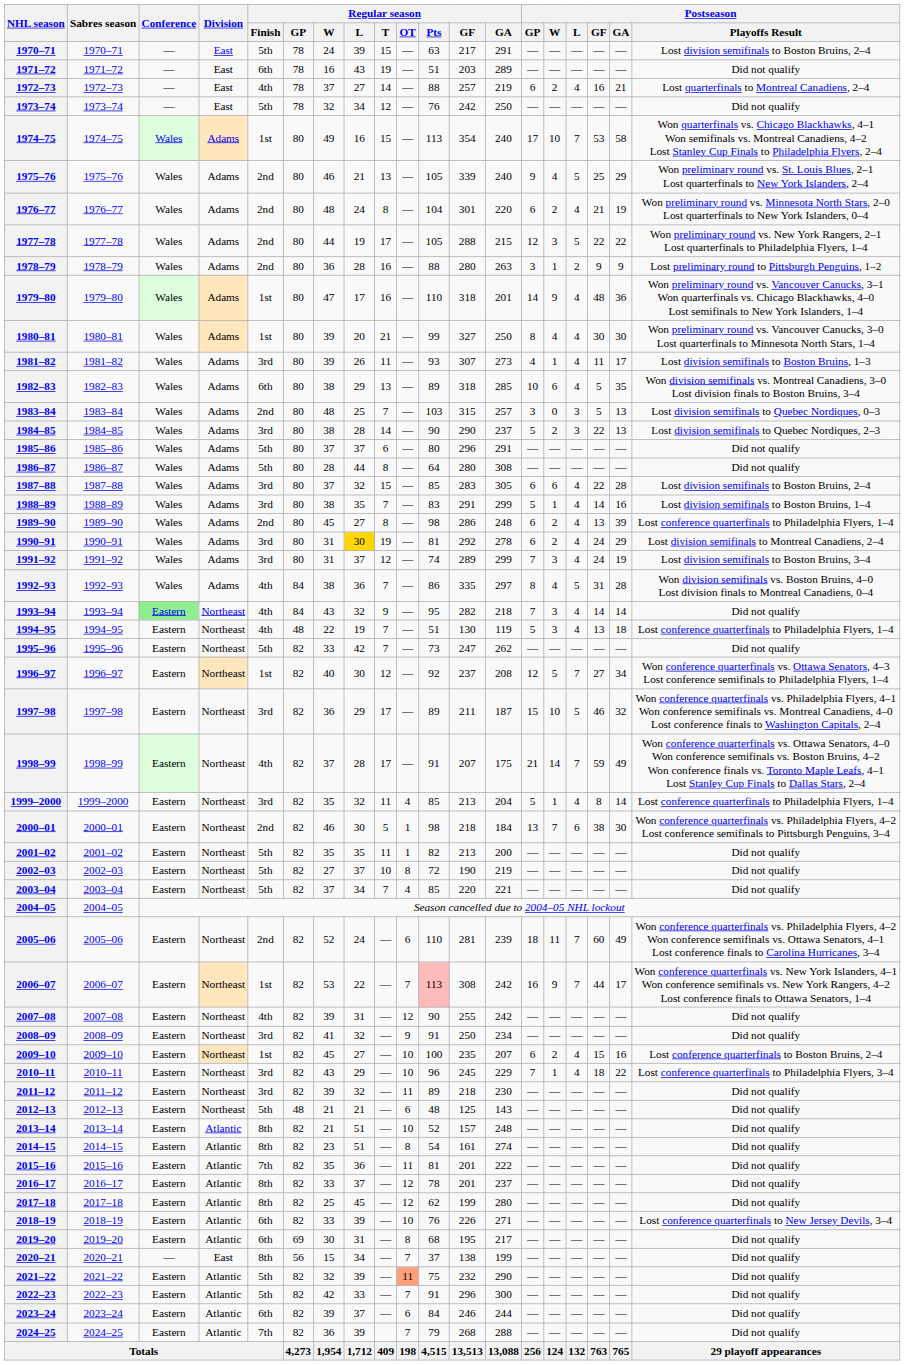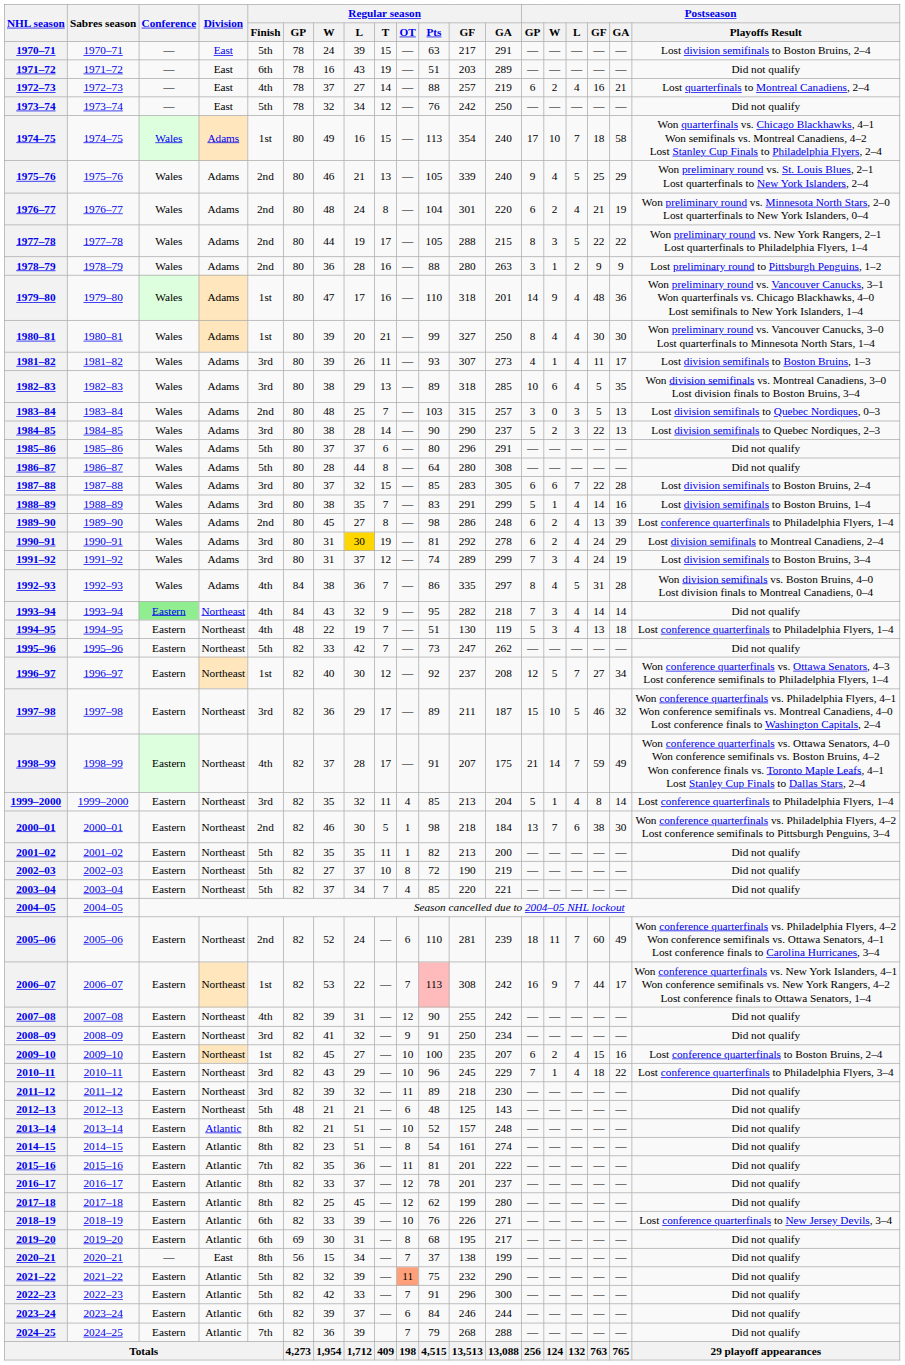(599, 138) 53 -> (599, 138) 18
(533, 240) 12 -> (533, 240) 8
(265, 386) 6th -> (265, 386) 3rd
(577, 486) 4 -> (577, 486) 7
